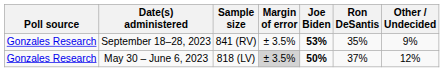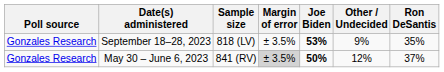columns swapped: (357, 19) <-> (410, 19)
(236, 42) 841 (RV) -> (236, 42) 818 (LV)
(236, 59) 818 (LV) -> (236, 59) 841 (RV)
